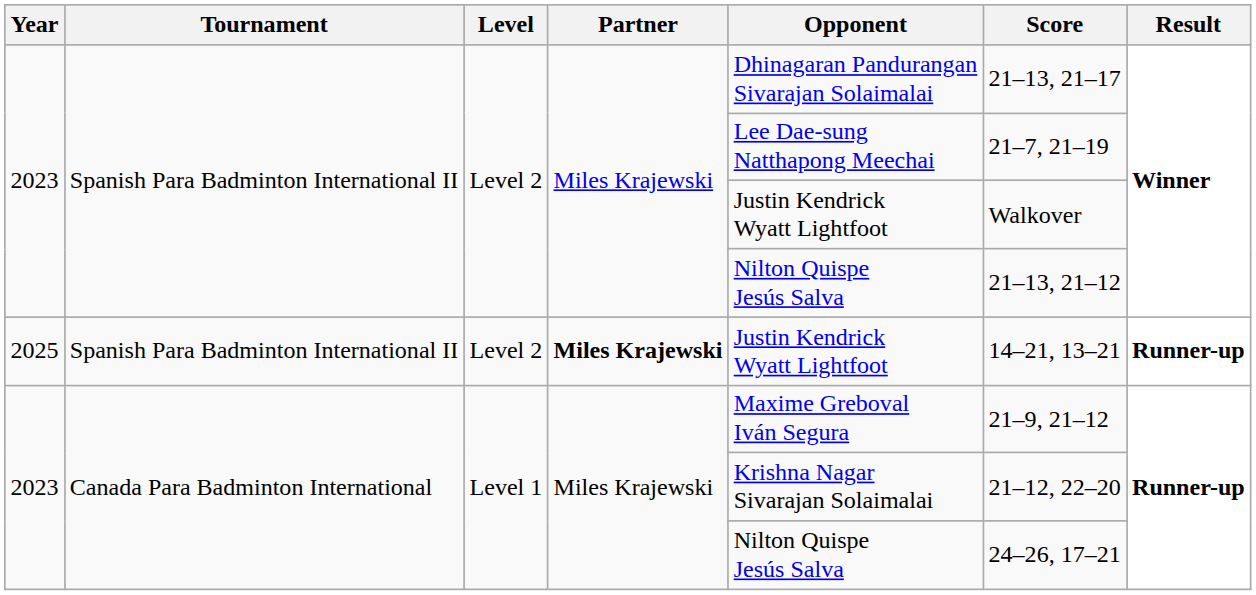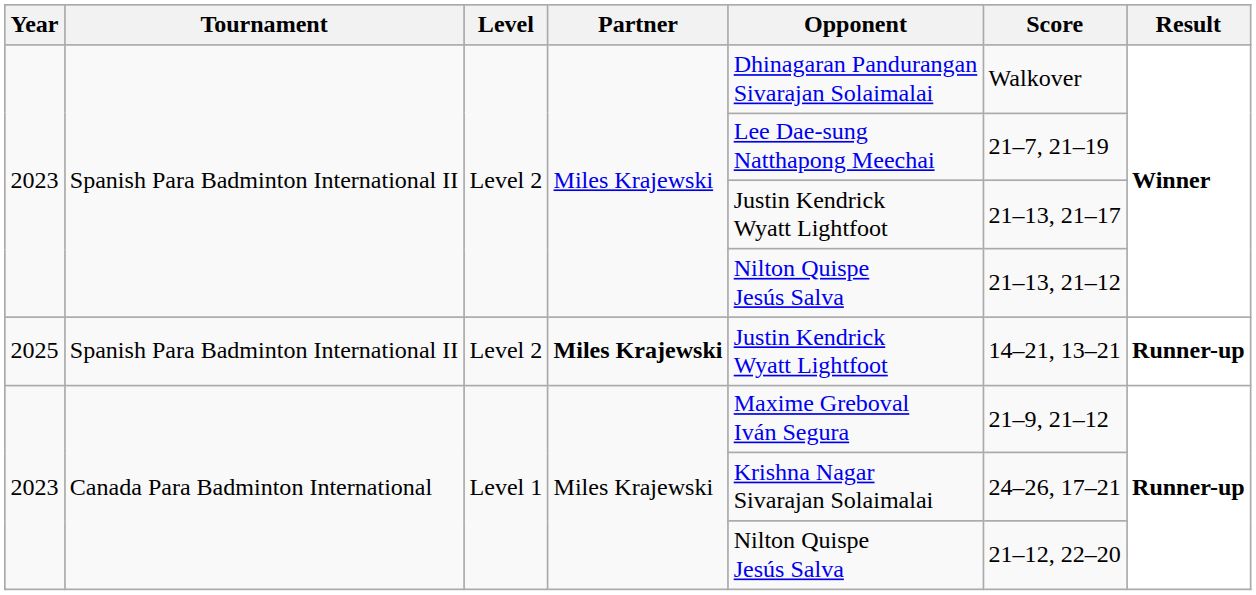(1055, 78) 21–13, 21–17 -> (1035, 78) Walkover
(1035, 214) Walkover -> (1055, 214) 21–13, 21–17
(1055, 486) 21–12, 22–20 -> (1055, 486) 24–26, 17–21
(1055, 554) 24–26, 17–21 -> (1055, 554) 21–12, 22–20
